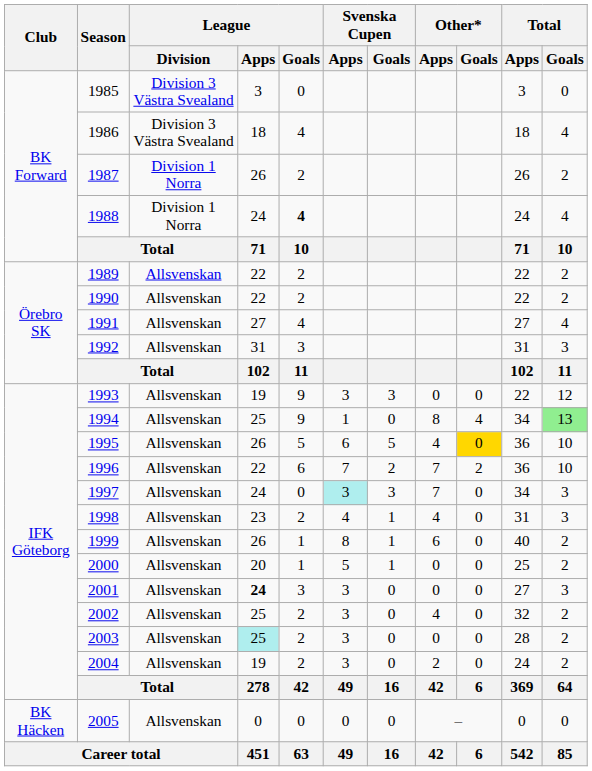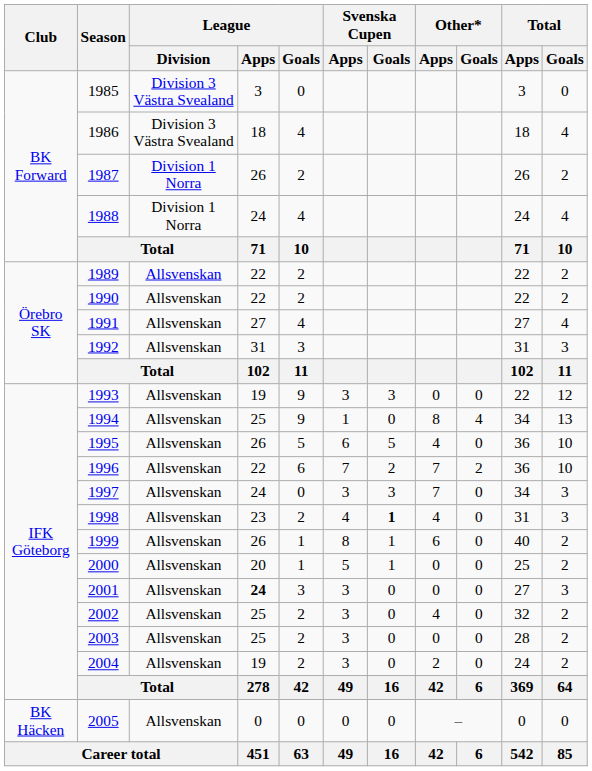(301, 216) bold -> (301, 216) normal
(565, 419) lightgreen background -> (565, 419) no background
(479, 444) gold background -> (479, 444) no background
(346, 492) paleturquoise background -> (346, 492) no background
(391, 517) normal -> (391, 517) bold
(258, 638) paleturquoise background -> (258, 638) no background
